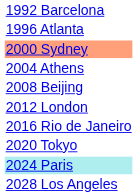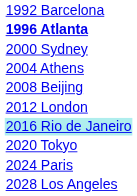(45, 29) normal -> (47, 29) bold
(47, 49) lightsalmon background -> (47, 49) no background
(69, 126) no background -> (69, 126) paleturquoise background
(39, 165) paleturquoise background -> (39, 165) no background
